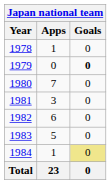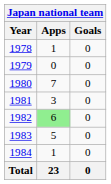(88, 65) bold -> (88, 65) normal
(53, 118) no background -> (53, 118) lightgreen background
(88, 153) khaki background -> (88, 153) no background
